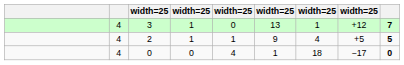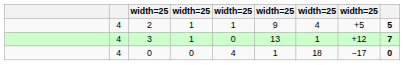rows swapped: (149, 26) <-> (149, 39)
